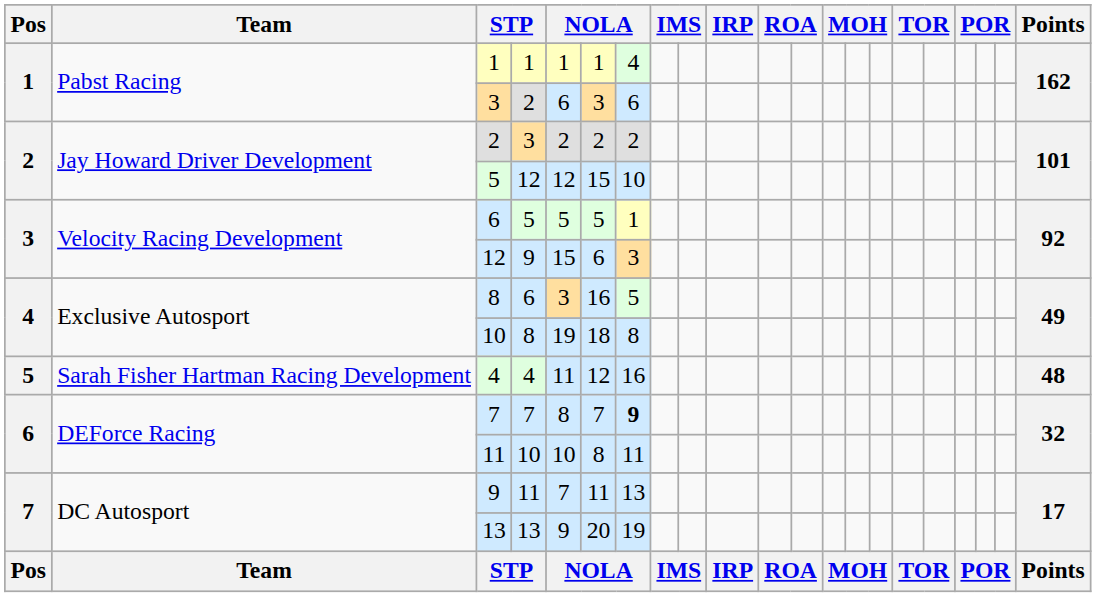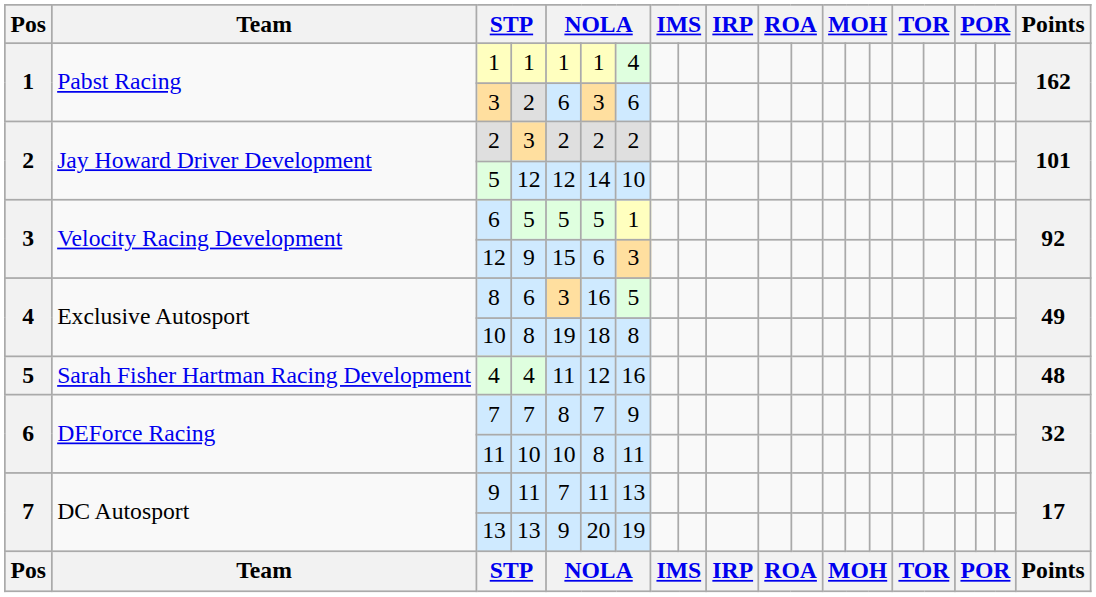(599, 179) 15 -> (599, 179) 14
(633, 414) bold -> (633, 414) normal
